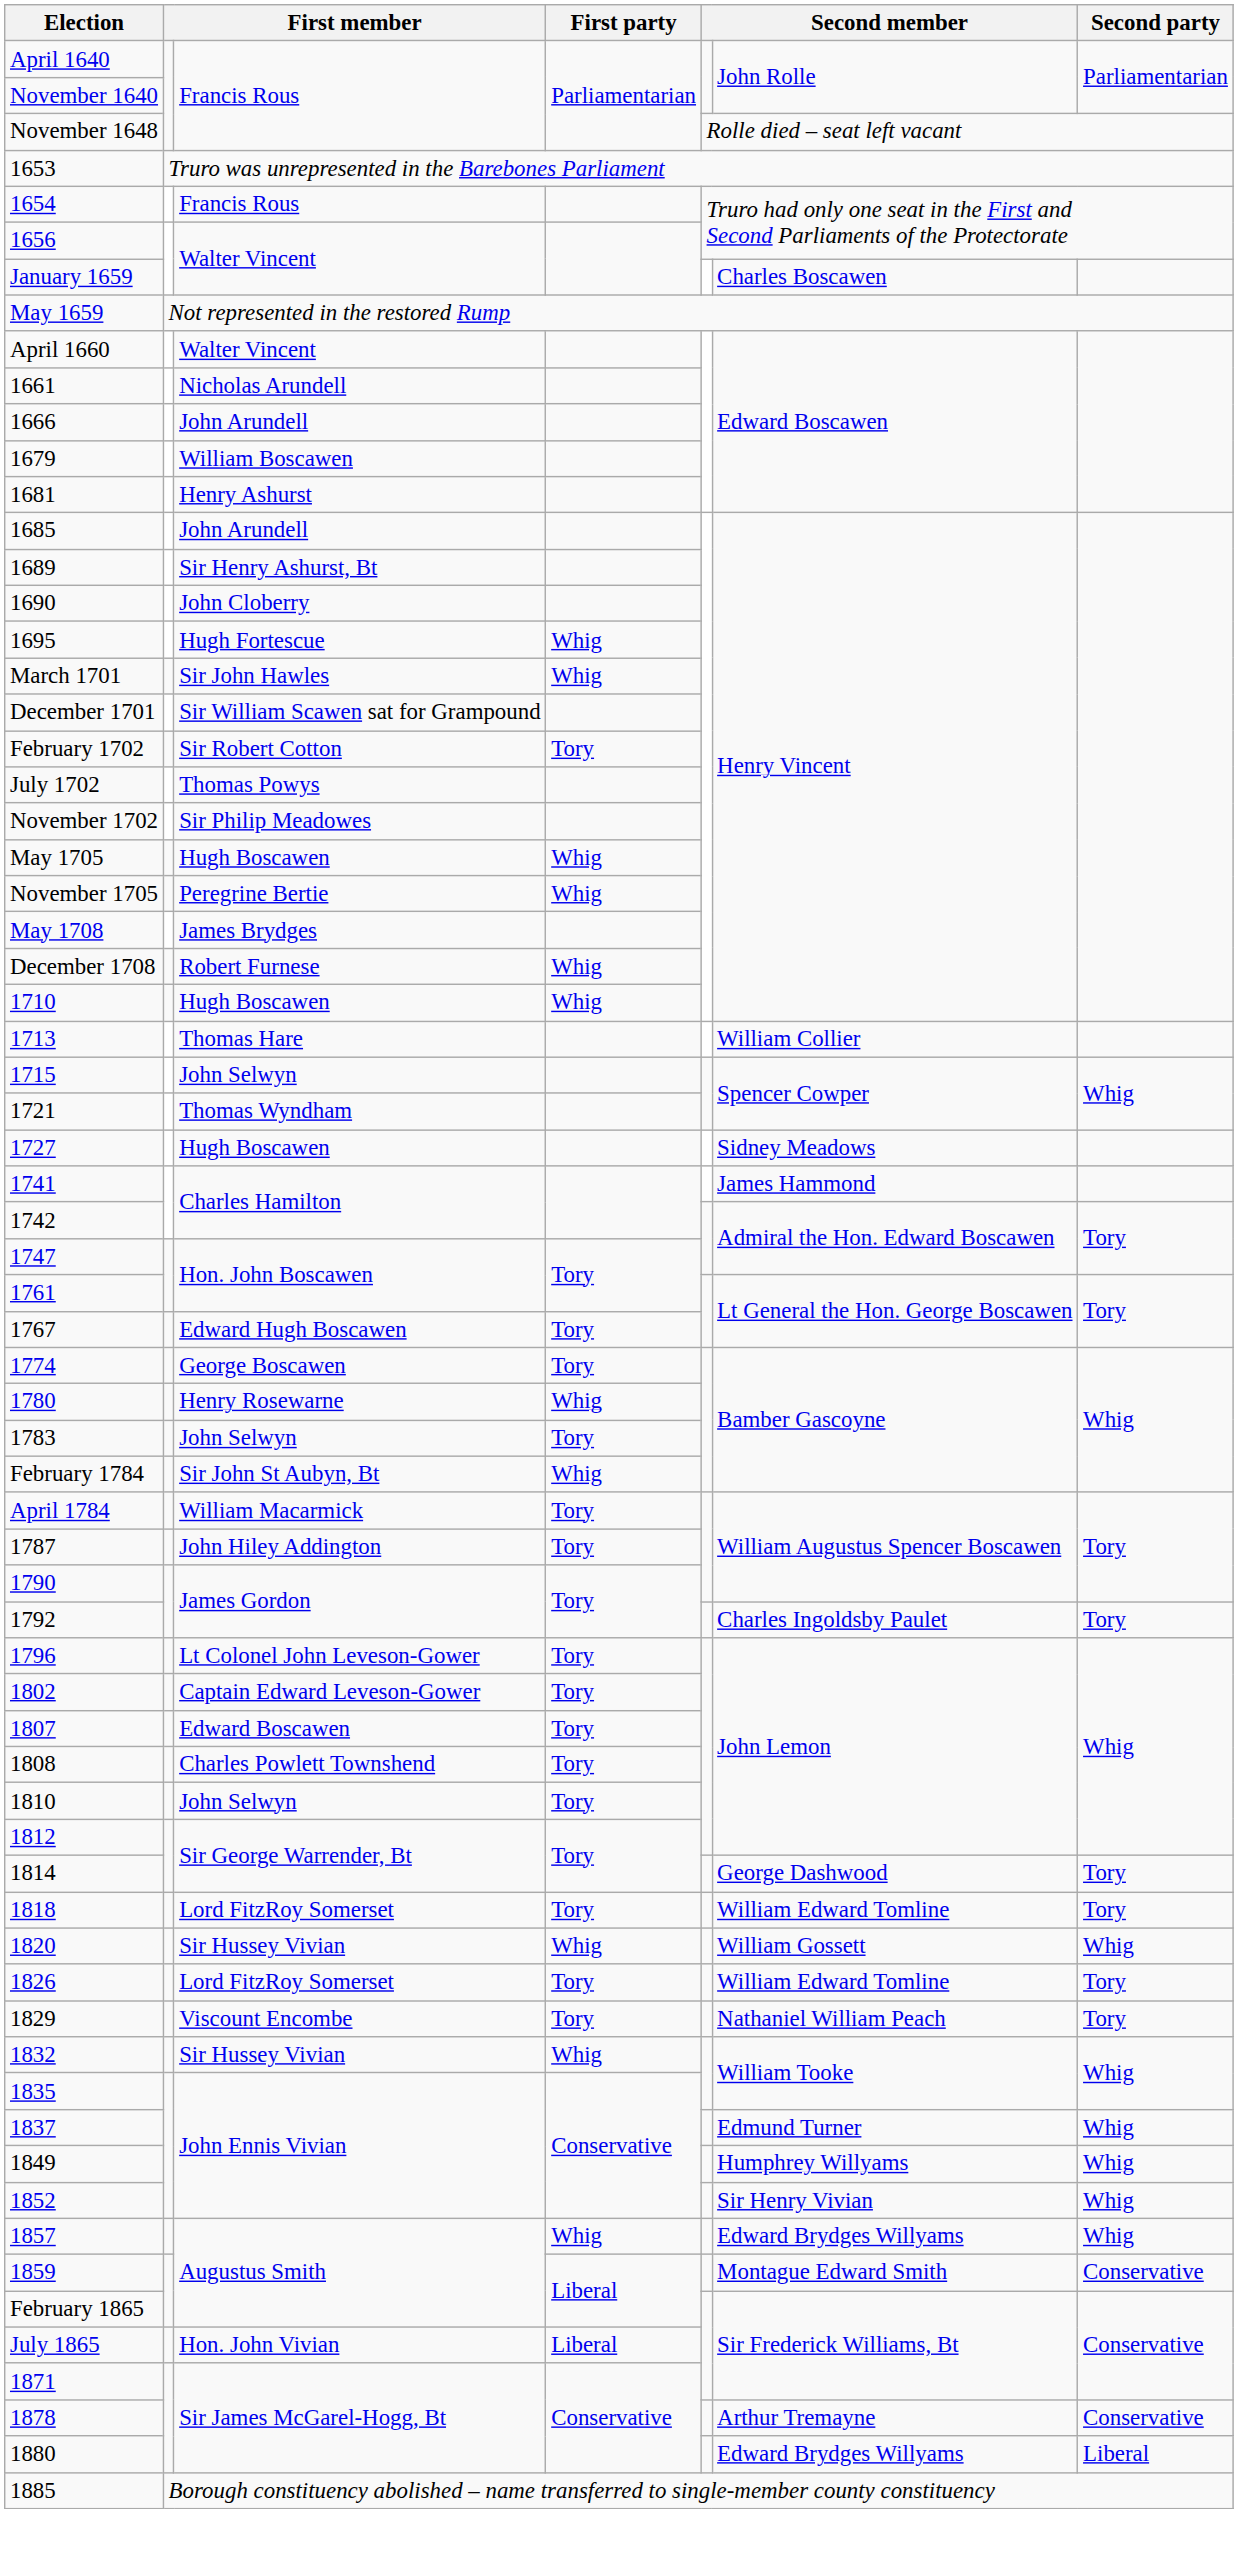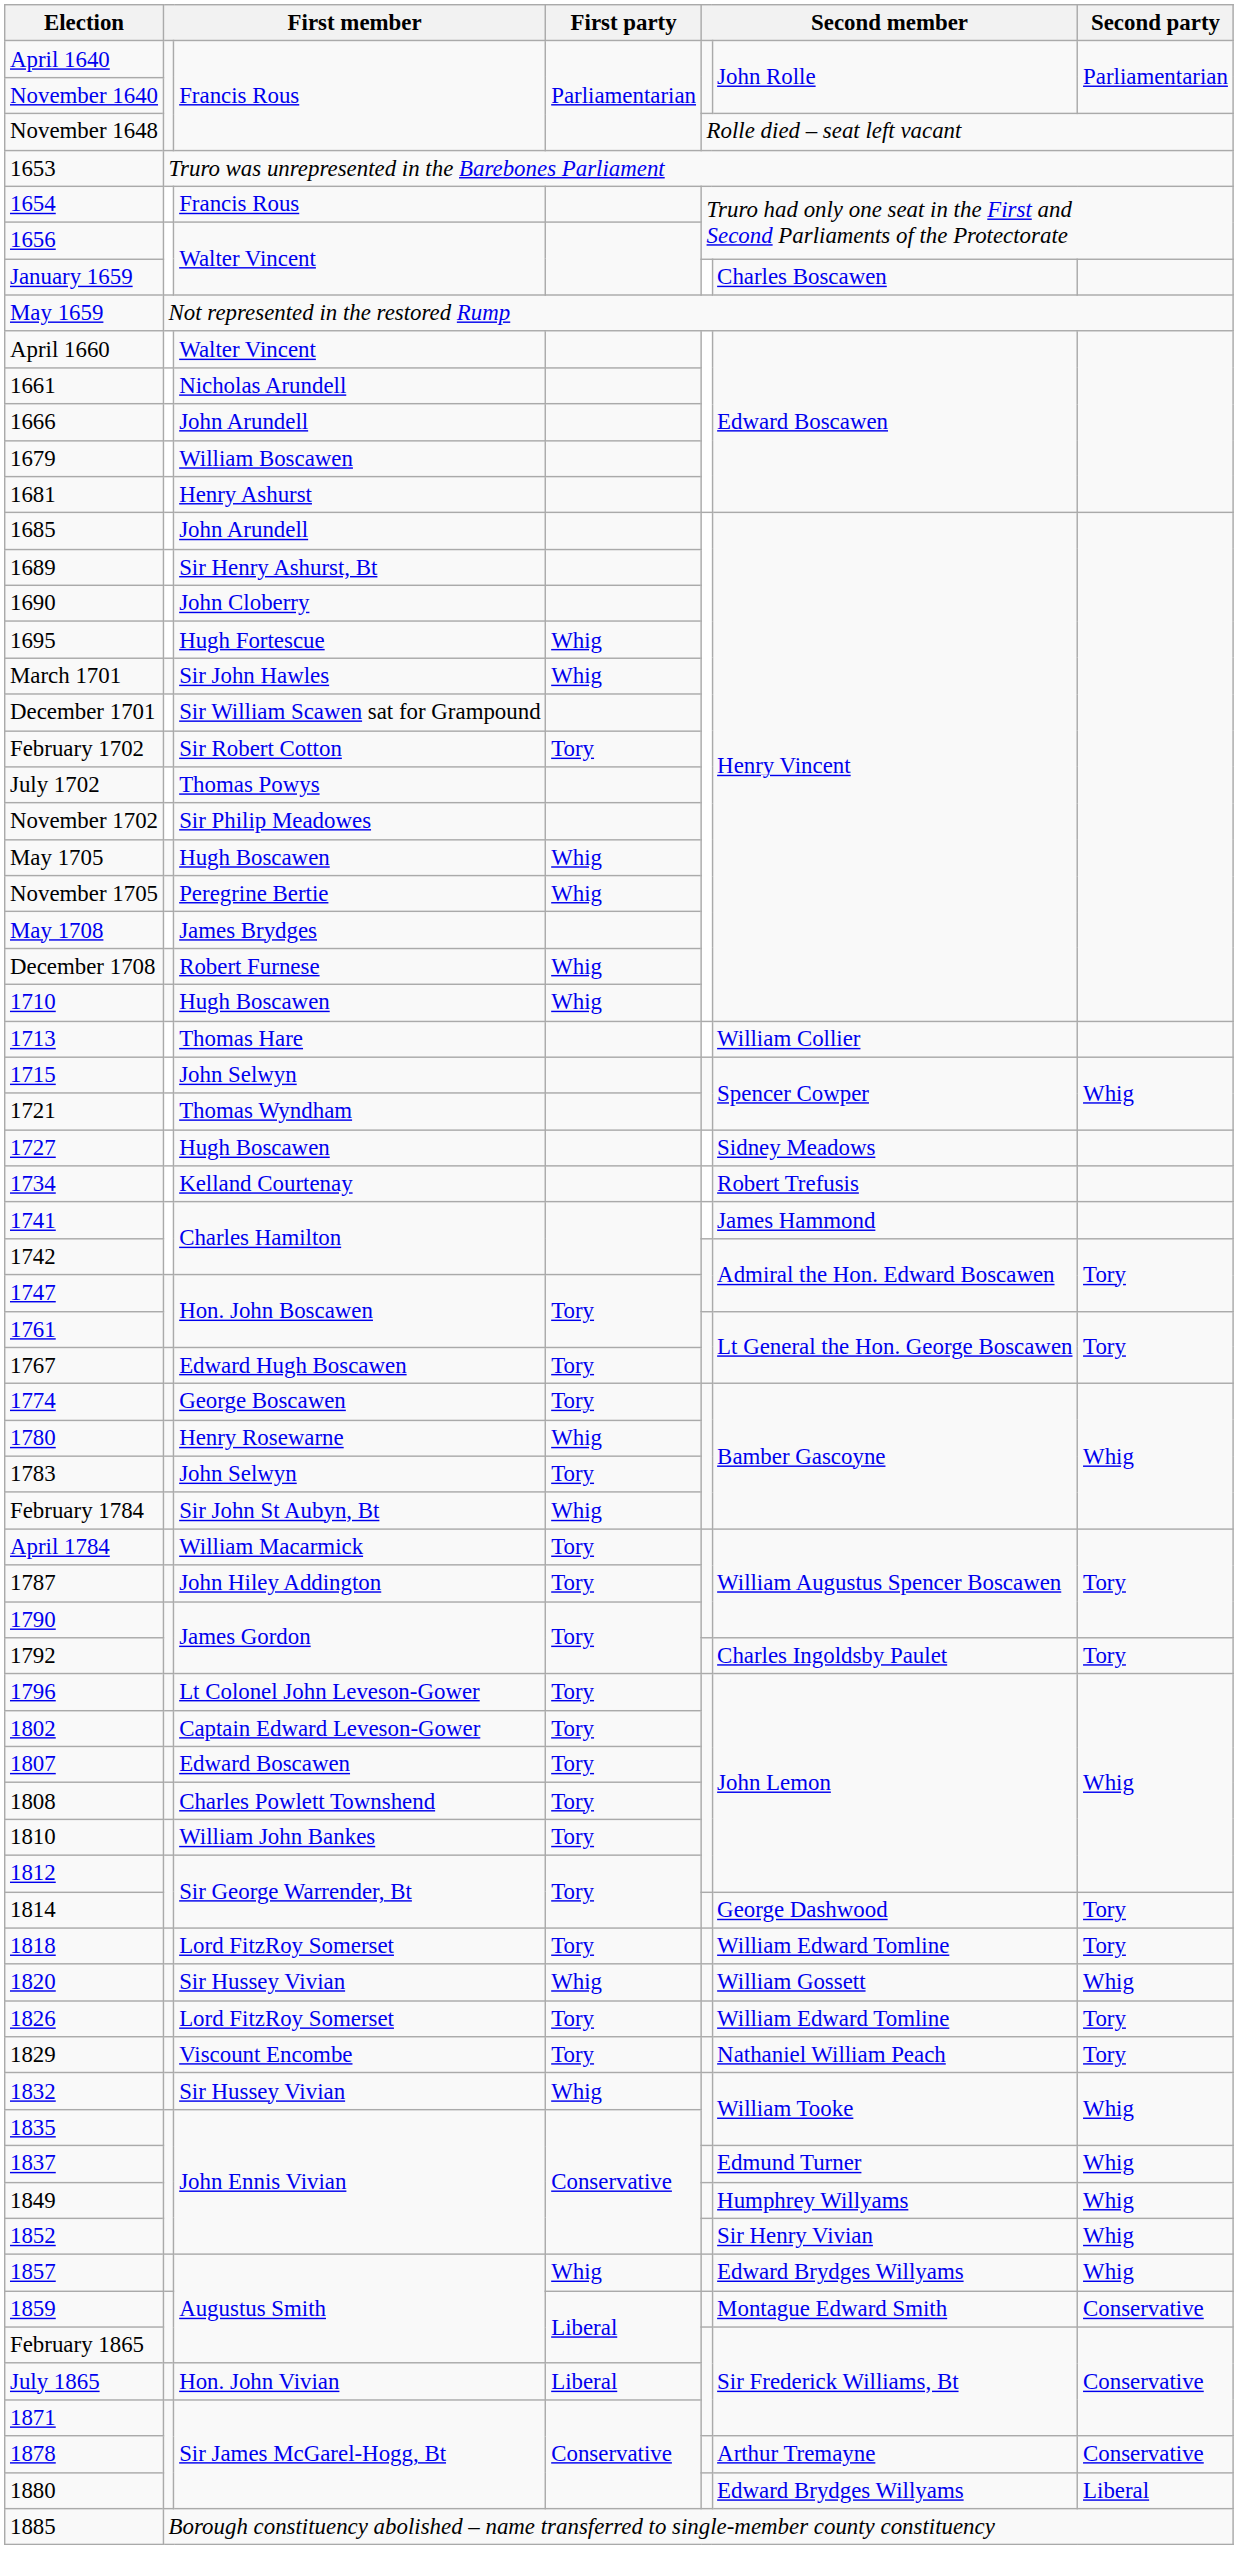+ row: (33, 1183)
(238, 1800) John Selwyn -> (277, 1836) William John Bankes
